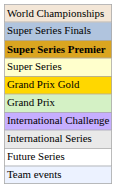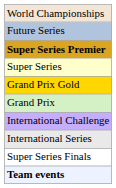(49, 31) Super Series Finals -> (36, 31) Future Series
(36, 156) Future Series -> (49, 156) Super Series Finals
(34, 174) normal -> (36, 174) bold
